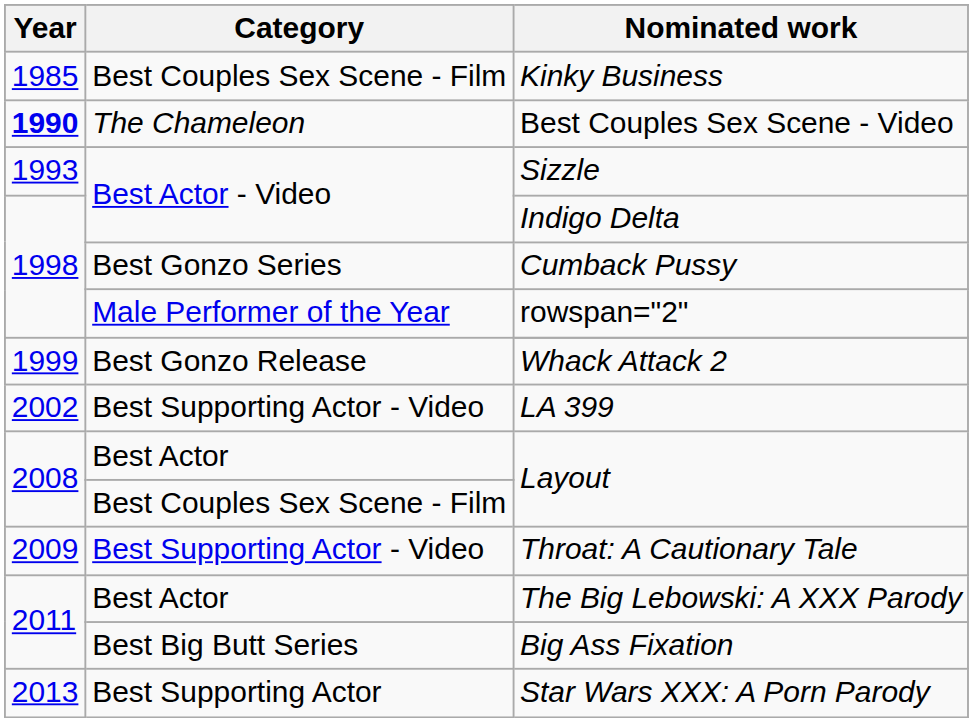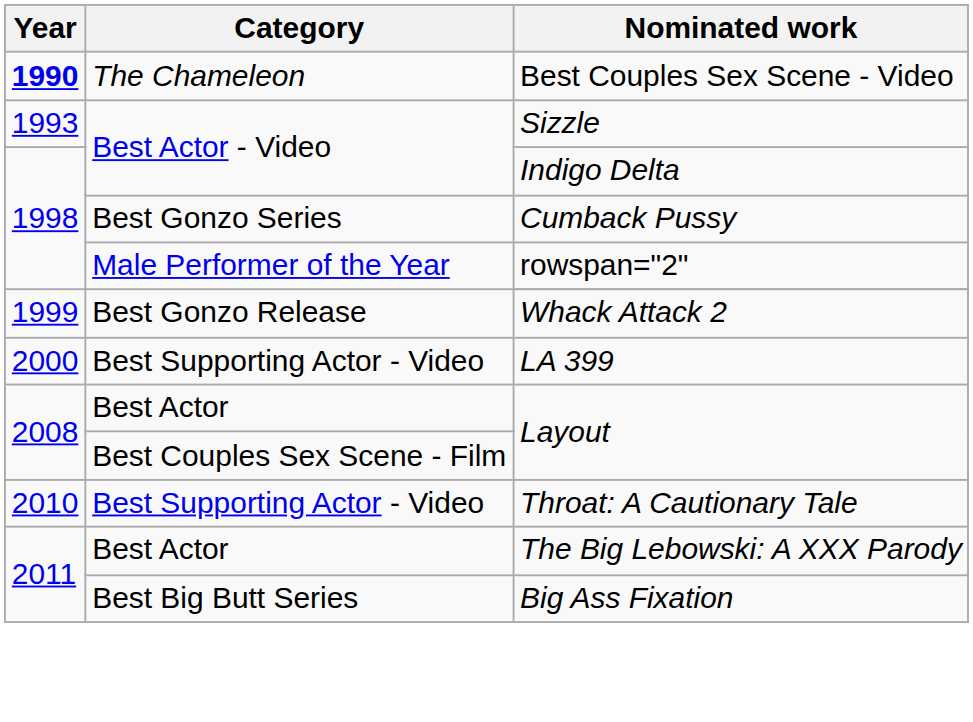- row: (299, 75)
(45, 407) 2002 -> (45, 360) 2000
(45, 550) 2009 -> (45, 502) 2010
- row: (237, 692)
